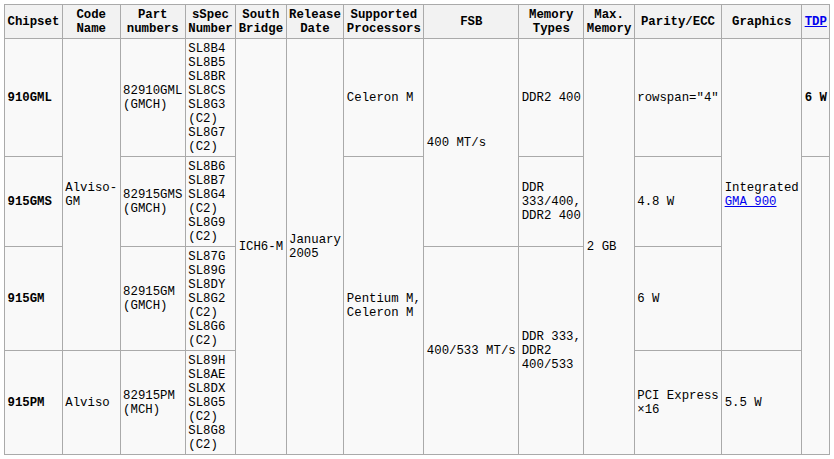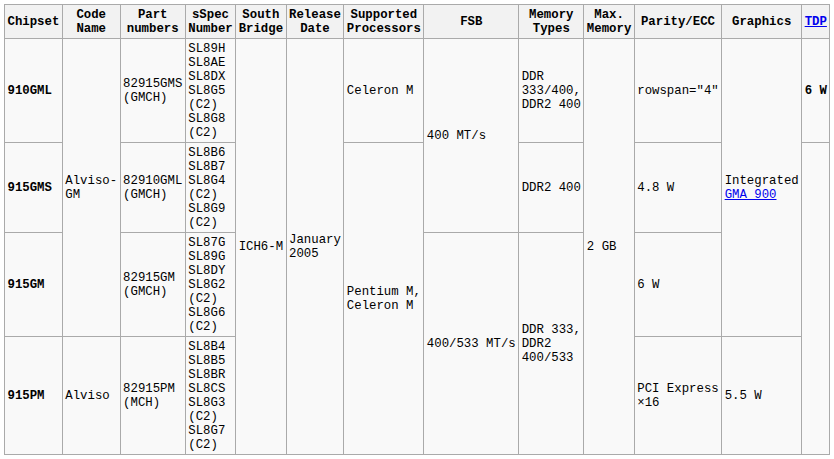(153, 98) 82910GML (GMCH) -> (153, 91) 82915GMS (GMCH)
(207, 98) SL8B4 SL8B5 SL8BR SL8CS SL8G3 (C2) SL8G7 (C2) -> (207, 91) SL89H SL8AE SL8DX SL8G5 (C2) SL8G8 (C2)
(551, 98) DDR2 400 -> (551, 91) DDR 333/400, DDR2 400
(153, 202) 82915GMS (GMCH) -> (153, 188) 82910GML (GMCH)
(551, 202) DDR 333/400, DDR2 400 -> (551, 188) DDR2 400
(207, 403) SL89H SL8AE SL8DX SL8G5 (C2) SL8G8 (C2) -> (207, 396) SL8B4 SL8B5 SL8BR SL8CS SL8G3 (C2) SL8G7 (C2)
